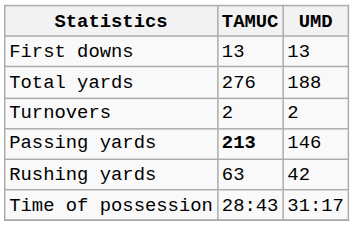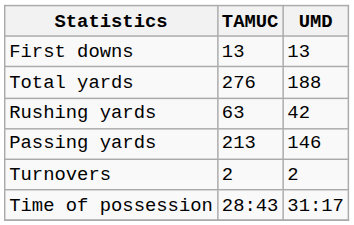rows swapped: (83, 175) <-> (60, 113)
(239, 144) bold -> (239, 144) normal
